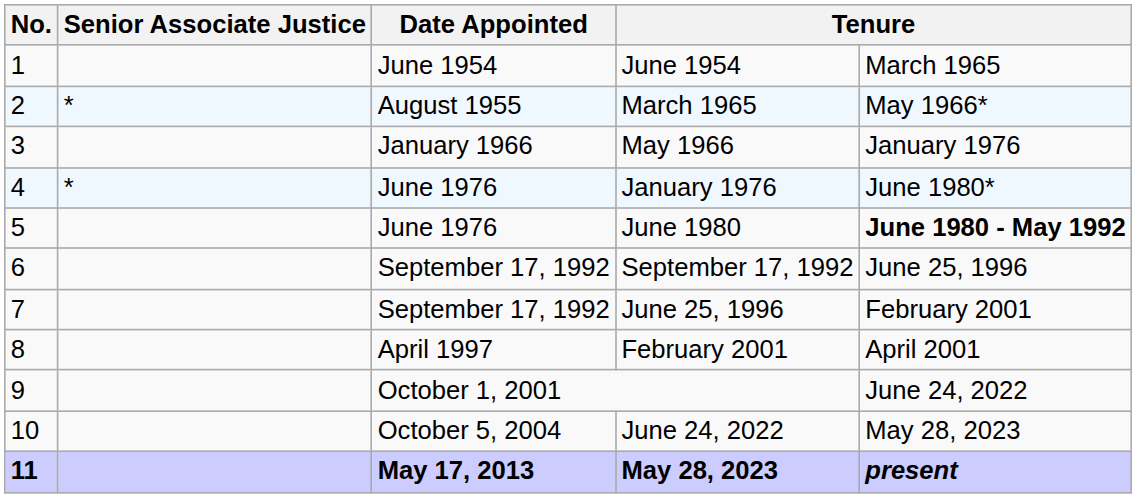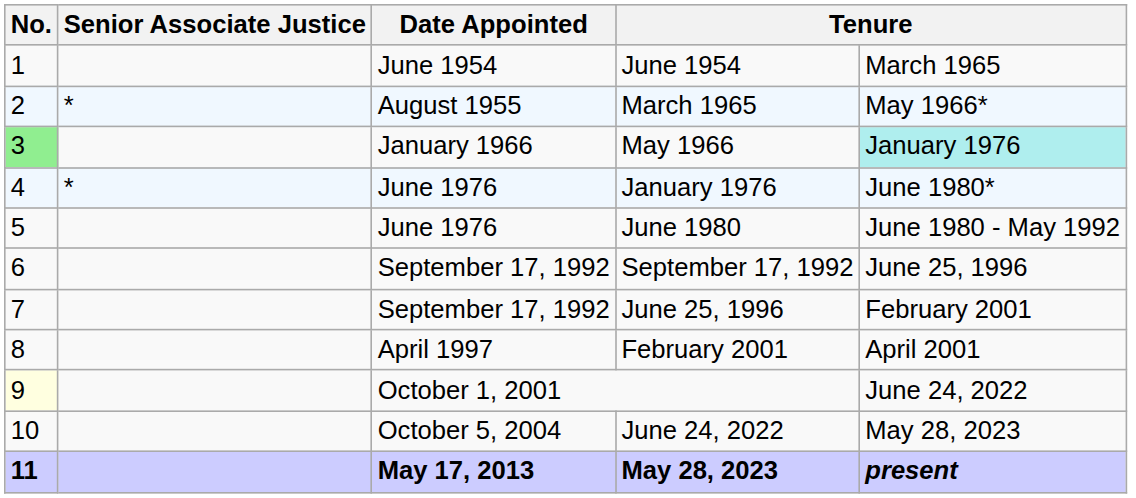(18, 146) no background -> (18, 146) lightgreen background
(943, 146) no background -> (943, 146) paleturquoise background
(995, 227) bold -> (993, 227) normal
(18, 390) no background -> (18, 390) lightyellow background
